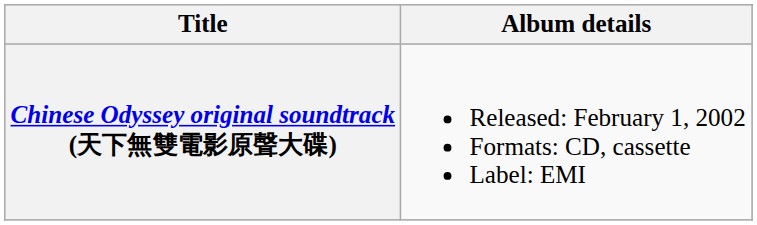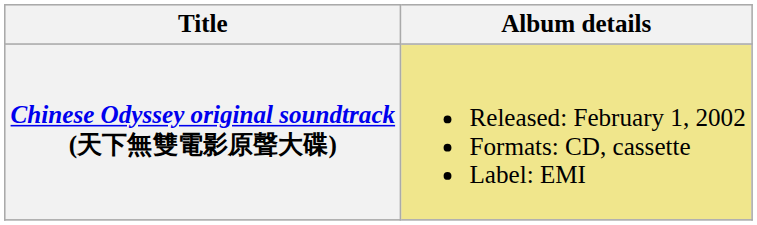(576, 146) no background -> (576, 146) khaki background
